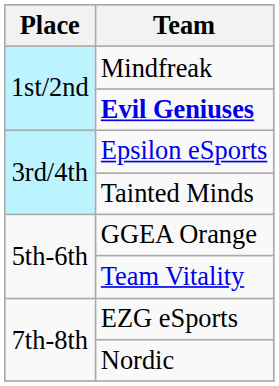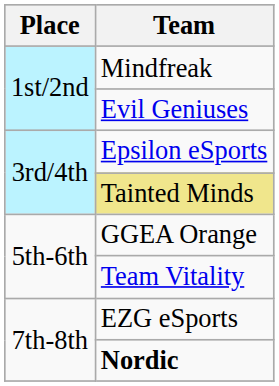(177, 109) bold -> (175, 109) normal
(177, 192) no background -> (177, 192) khaki background
(137, 360) normal -> (140, 360) bold
